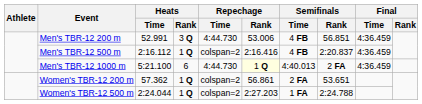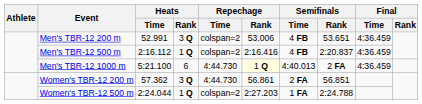(220, 39) 4:44.730 -> (220, 39) colspan=2
(336, 39) 56.851 -> (336, 39) 53.651
(186, 80) 1 Q -> (186, 80) 3 Q
(220, 80) colspan=2 -> (220, 80) 4:44.730
(336, 80) 53.651 -> (336, 80) 56.851
